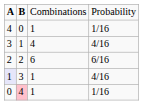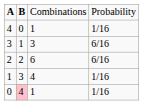(32, 44) 4 -> (32, 44) 3
(100, 44) 4/16 -> (100, 44) 6/16
(9, 76) lavender background -> (9, 76) no background
(32, 76) 1 -> (32, 76) 4
(100, 76) 4/16 -> (100, 76) 1/16
